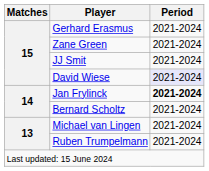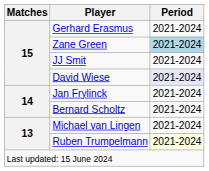(177, 45) no background -> (177, 45) lightblue background
(177, 94) bold -> (177, 94) normal
(177, 142) no background -> (177, 142) lightyellow background
